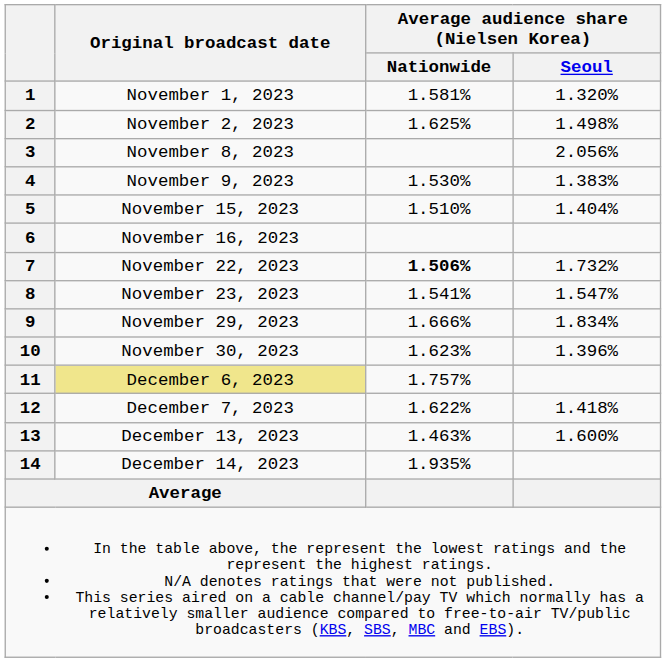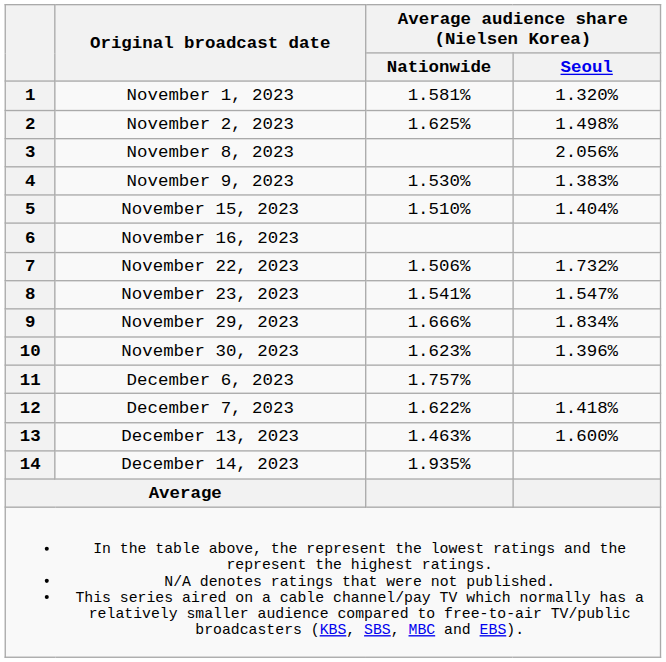(439, 266) bold -> (439, 266) normal
(210, 380) khaki background -> (210, 380) no background
